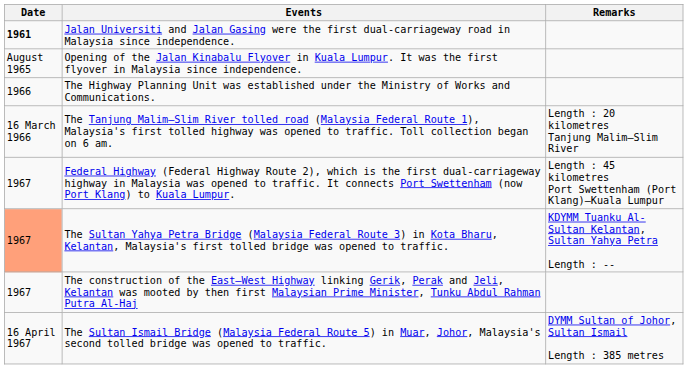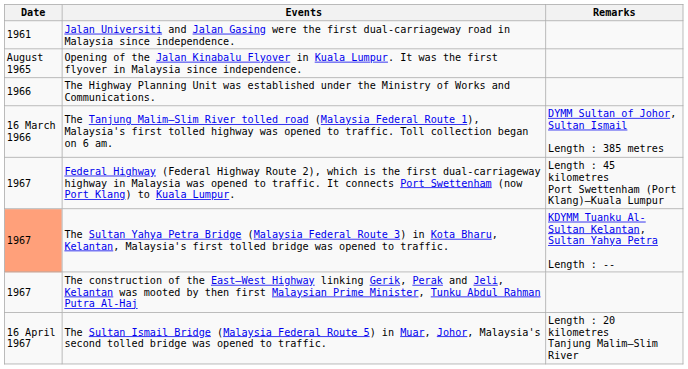(19, 35) bold -> (19, 35) normal
(603, 131) Length : 20 kilometres Tanjung Malim–Slim River -> (612, 131) DYMM Sultan of Johor, Sultan Ismail Length : 385 metres
(612, 338) DYMM Sultan of Johor, Sultan Ismail Length : 385 metres -> (603, 338) Length : 20 kilometres Tanjung Malim–Slim River
